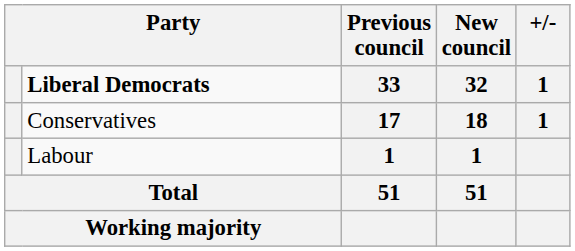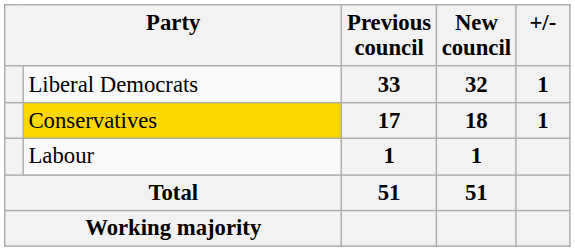(118, 84) bold -> (113, 84) normal
(92, 120) no background -> (93, 120) gold background
